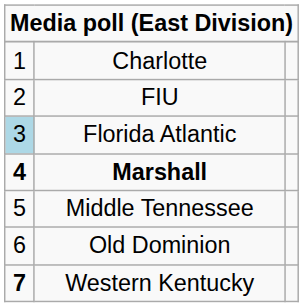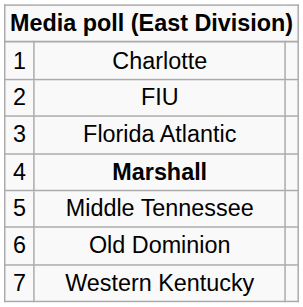(20, 134) lightblue background -> (20, 134) no background
(20, 171) bold -> (20, 171) normal
(20, 282) bold -> (20, 282) normal
